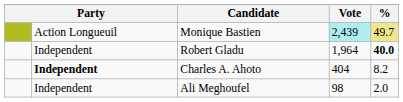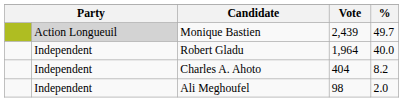(76, 32) no background -> (76, 32) lightgrey background
(345, 32) paleturquoise background -> (345, 32) no background
(384, 32) khaki background -> (384, 32) no background
(384, 50) bold -> (384, 50) normal
(66, 69) bold -> (63, 69) normal
